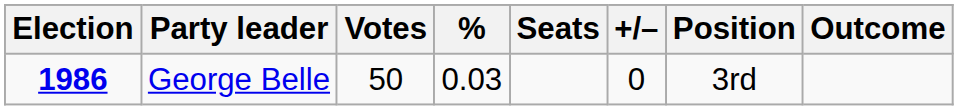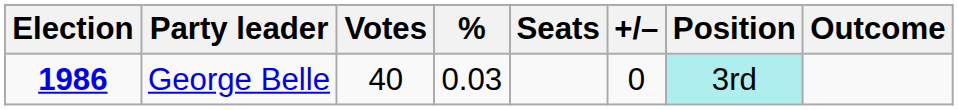(386, 78) 50 -> (386, 78) 40
(734, 78) no background -> (734, 78) paleturquoise background
